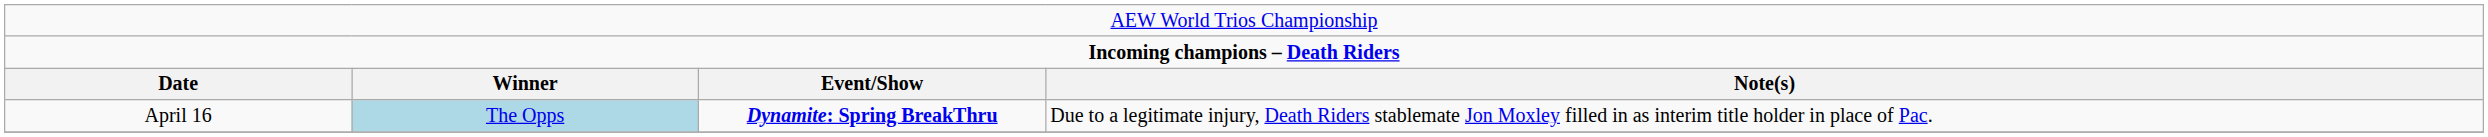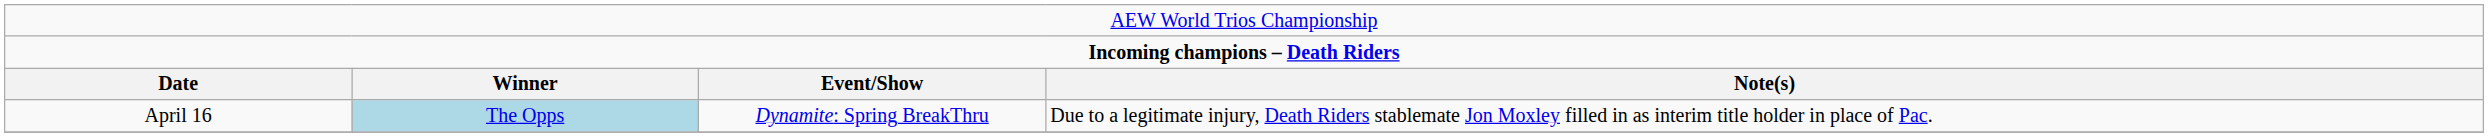(872, 115) bold -> (872, 115) normal
